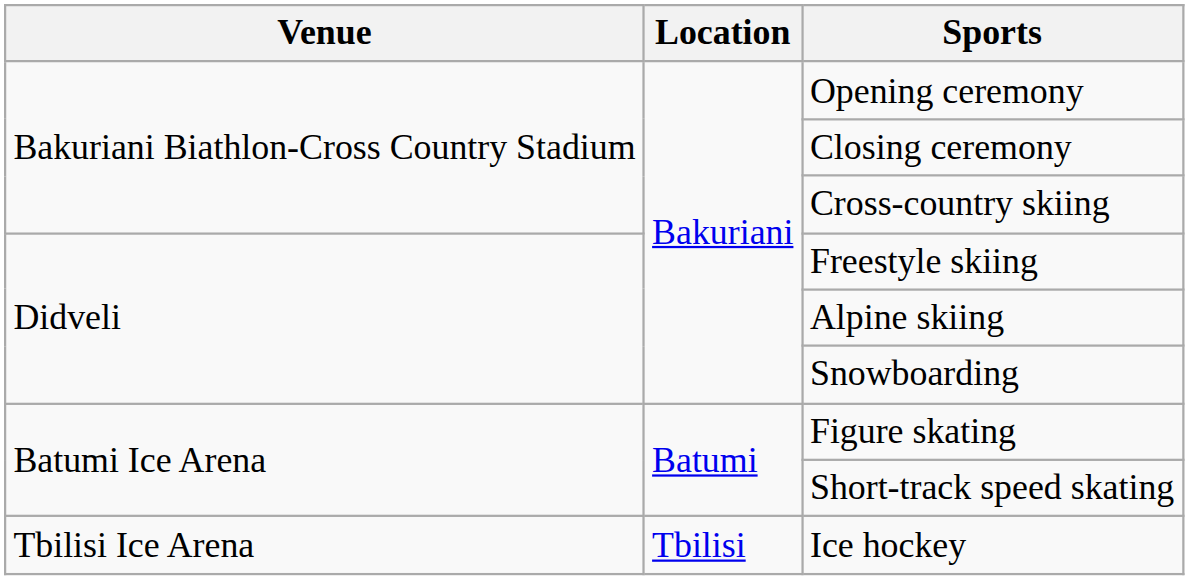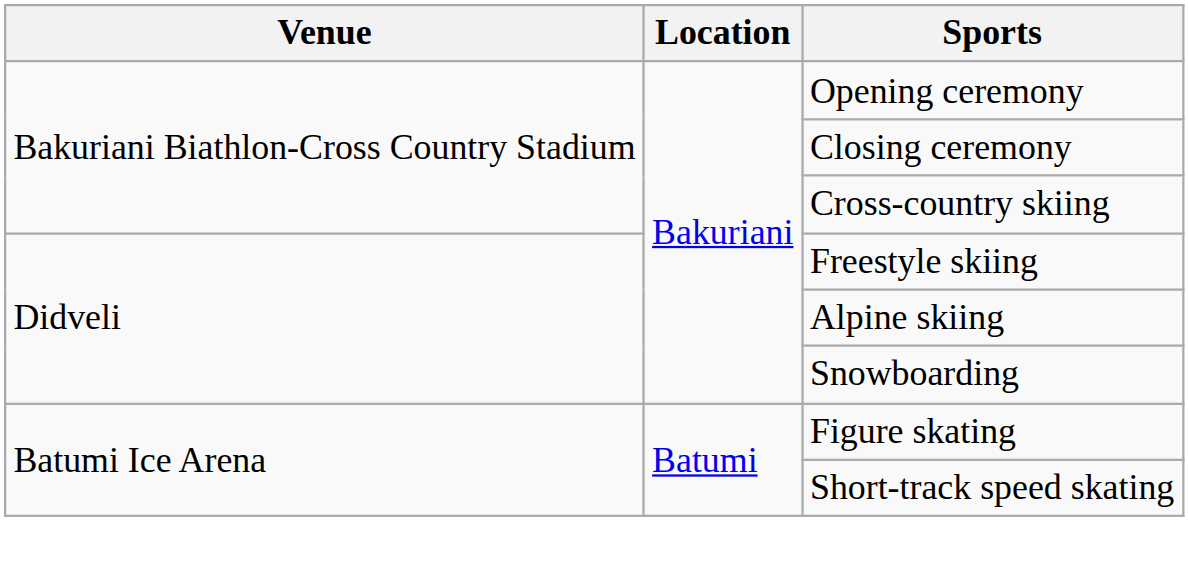- row: (888, 544)
